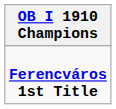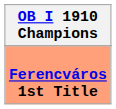(58, 84) no background -> (58, 84) lightsalmon background
